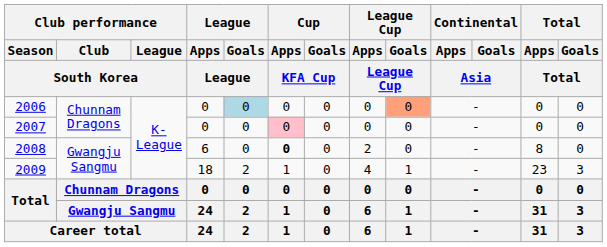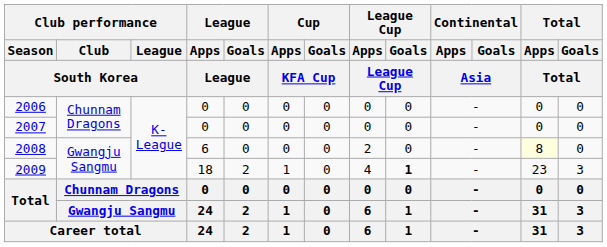(246, 107) lightblue background -> (246, 107) no background
(408, 107) lightsalmon background -> (408, 107) no background
(286, 127) pink background -> (286, 127) no background
(286, 148) bold -> (286, 148) normal
(539, 148) no background -> (539, 148) lightyellow background
(408, 169) normal -> (408, 169) bold
